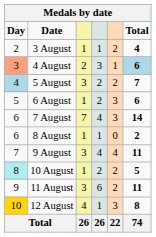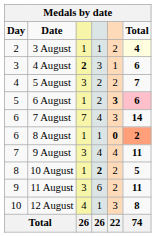(137, 47) no background -> (137, 47) lightyellow background
(16, 65) lightsalmon background -> (16, 65) no background
(84, 65) normal -> (84, 65) bold
(137, 65) lightblue background -> (137, 65) no background
(16, 82) lightblue background -> (16, 82) no background
(115, 100) normal -> (115, 100) bold
(137, 100) no background -> (137, 100) pink background
(115, 135) normal -> (115, 135) bold
(137, 135) no background -> (137, 135) lightsalmon background
(16, 170) paleturquoise background -> (16, 170) no background
(99, 170) normal -> (99, 170) bold
(16, 205) gold background -> (16, 205) no background
